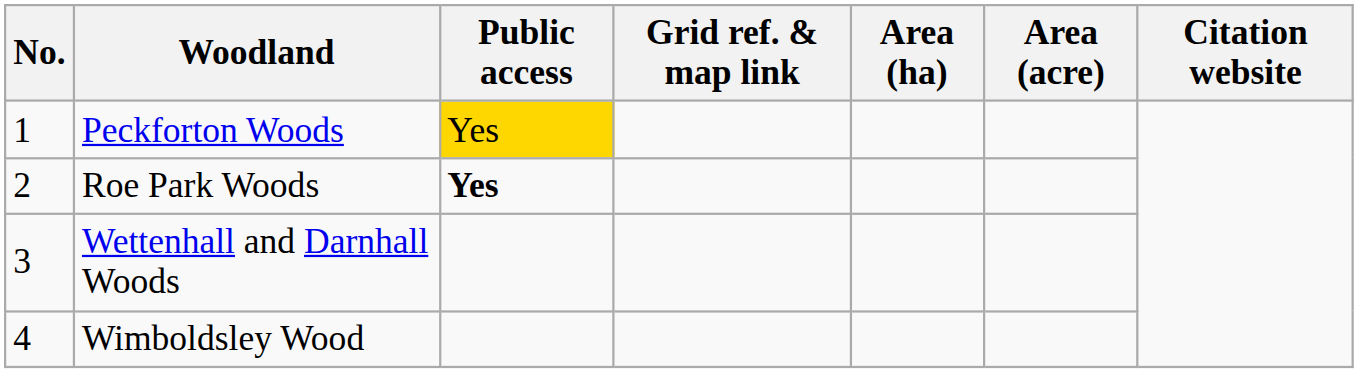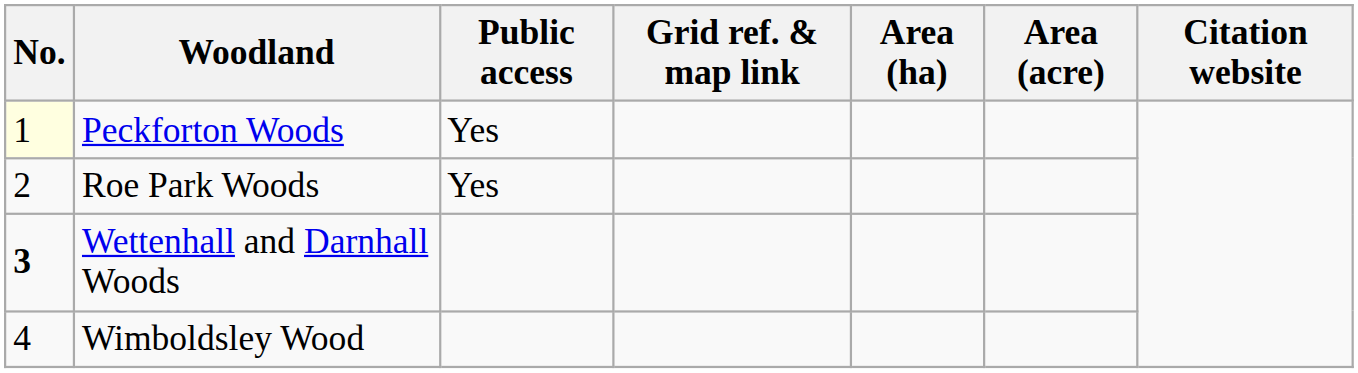(22, 128) no background -> (22, 128) lightyellow background
(473, 128) gold background -> (473, 128) no background
(473, 185) bold -> (473, 185) normal
(22, 261) normal -> (22, 261) bold
